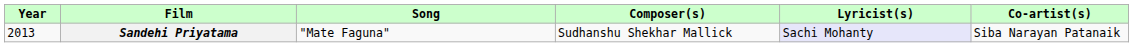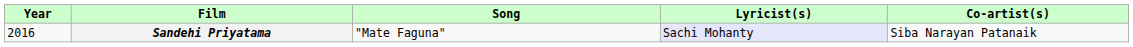- column: (668, 14)
(21, 33) 2013 -> (21, 33) 2016
